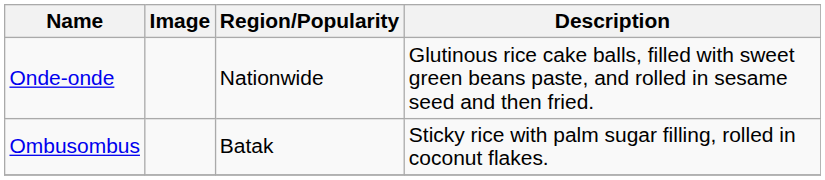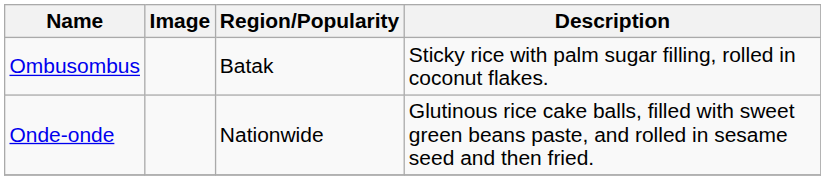rows swapped: (75, 146) <-> (62, 77)
